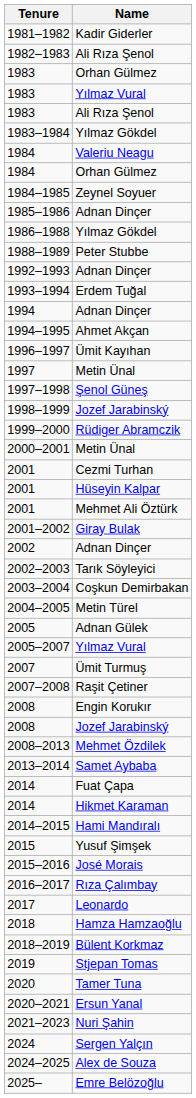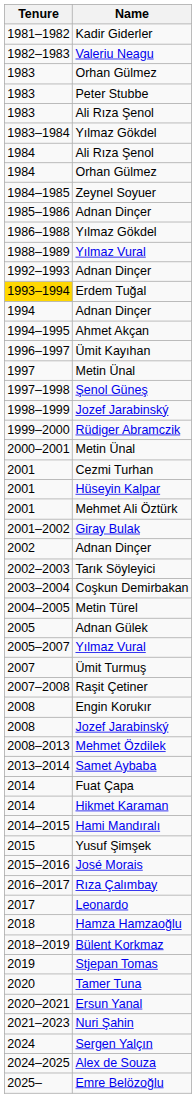(115, 53) Ali Rıza Şenol -> (115, 53) Valeriu Neagu
(111, 93) Yılmaz Vural -> (112, 93) Peter Stubbe
(115, 152) Valeriu Neagu -> (115, 152) Ali Rıza Şenol
(112, 251) Peter Stubbe -> (111, 251) Yılmaz Vural
(39, 291) no background -> (39, 291) gold background
